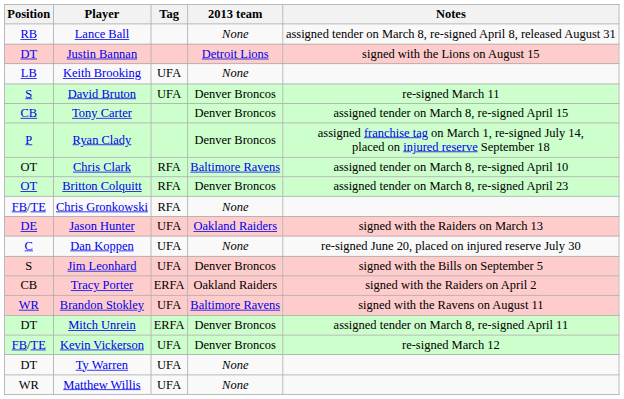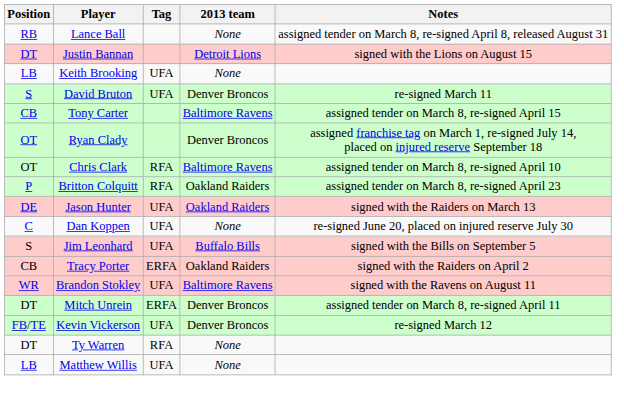(235, 113) Denver Broncos -> (228, 113) Baltimore Ravens
(29, 140) P -> (29, 140) OT
(29, 186) OT -> (29, 186) P
(235, 186) Denver Broncos -> (228, 186) Oakland Raiders
- row: (102, 206)
(235, 265) Denver Broncos -> (228, 246) Buffalo Bills
(169, 364) UFA -> (161, 345) RFA
(29, 384) WR -> (29, 364) LB
